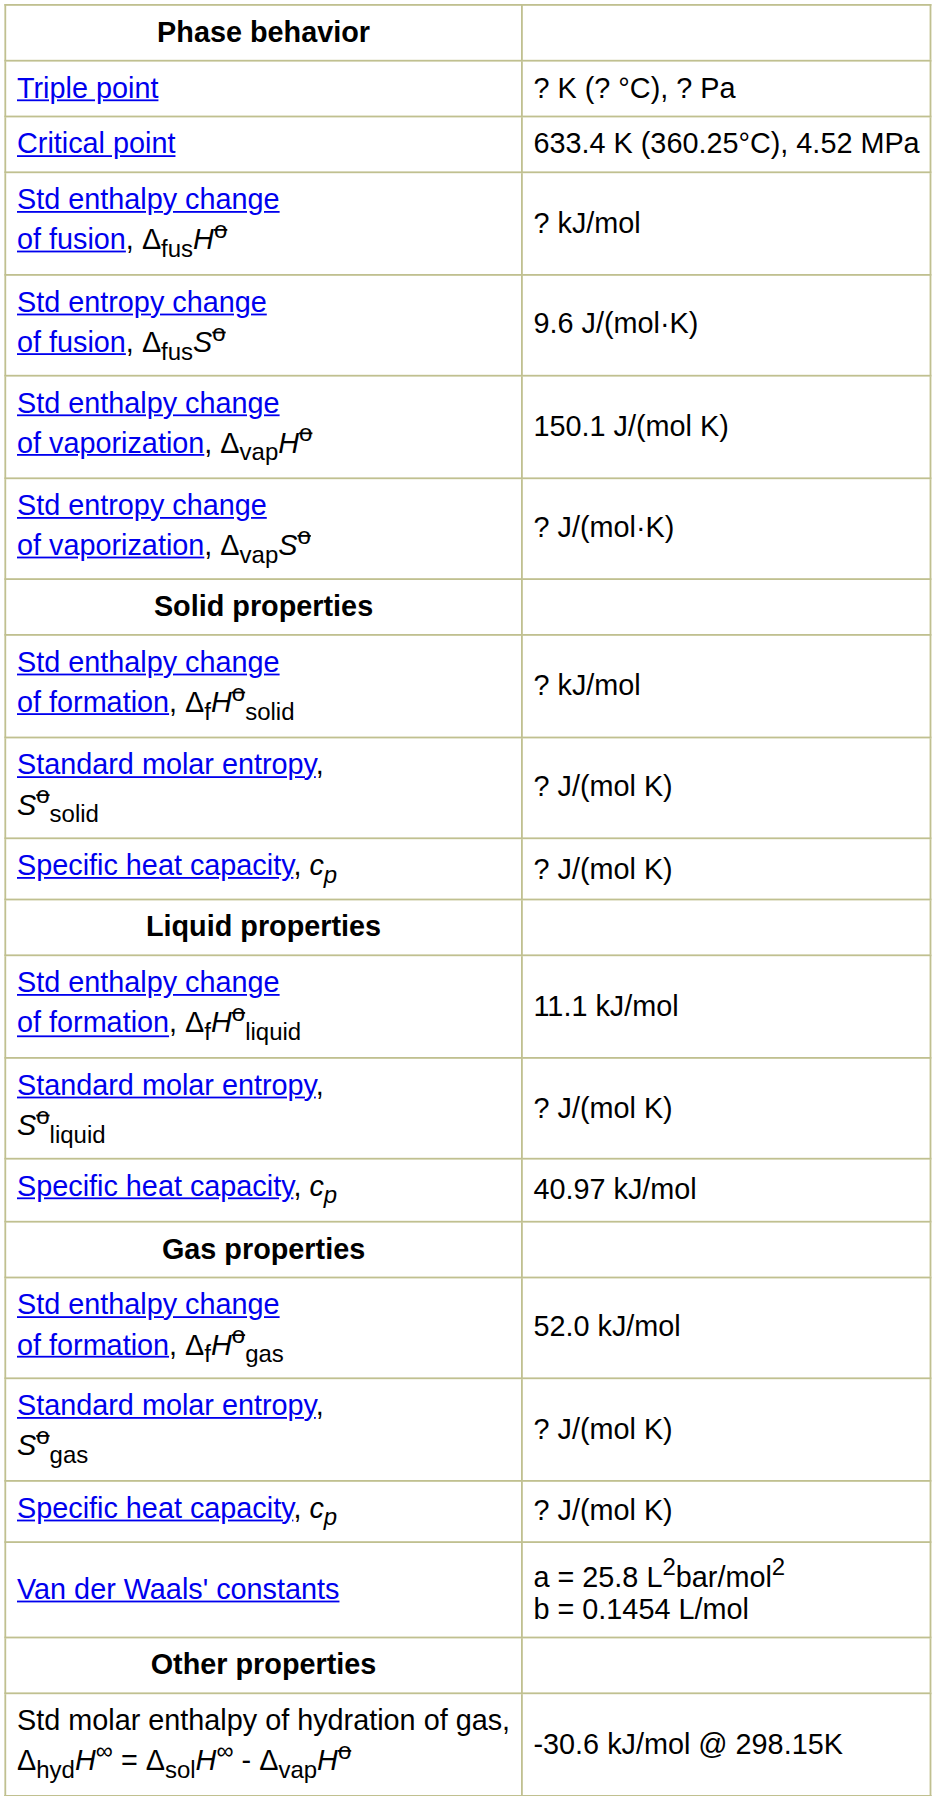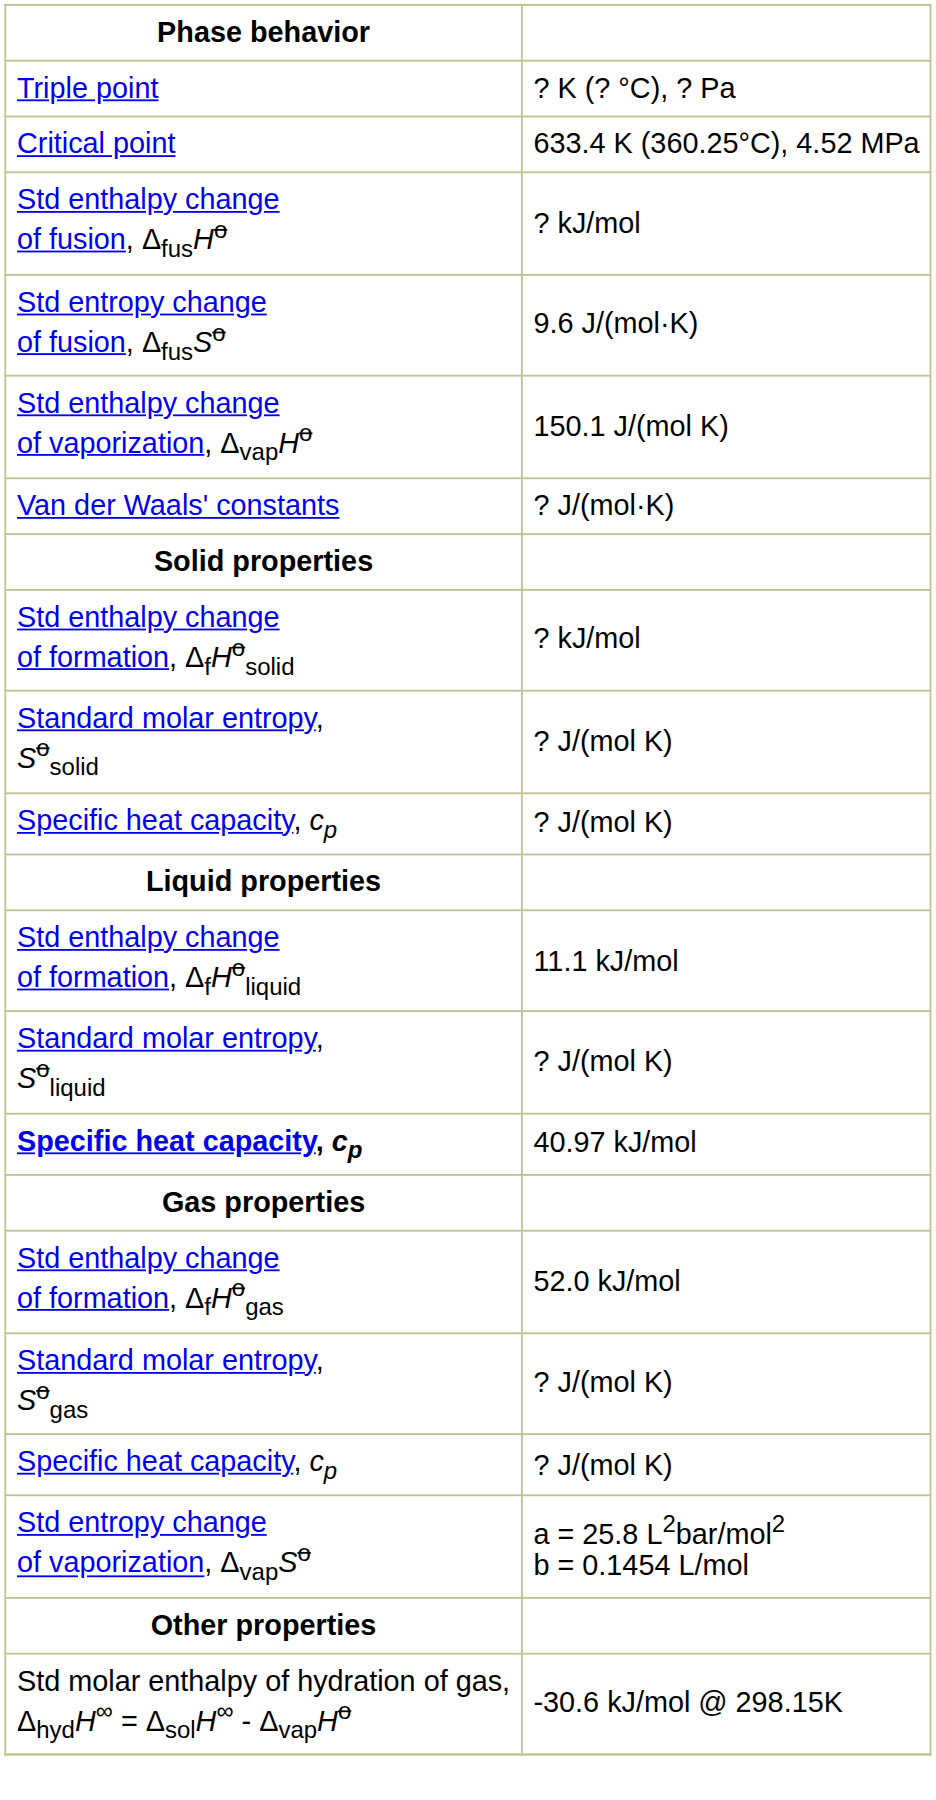(164, 528) Std entropy change of vaporization, ΔvapSo -> (178, 504) Van der Waals' constants
(177, 1190) normal -> (190, 1144) bold
(178, 1589) Van der Waals' constants -> (164, 1547) Std entropy change of vaporization, ΔvapSo
